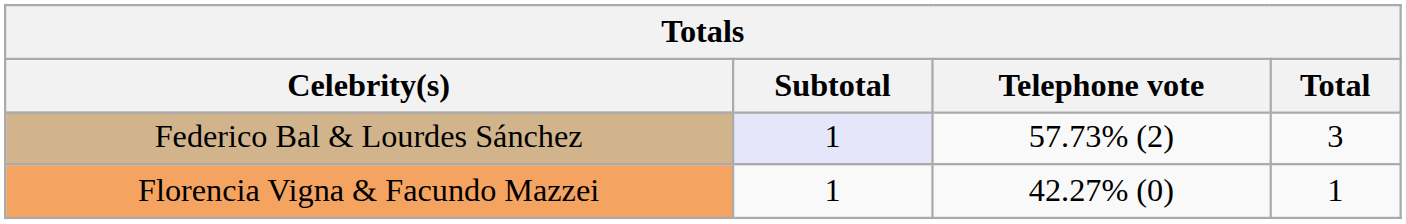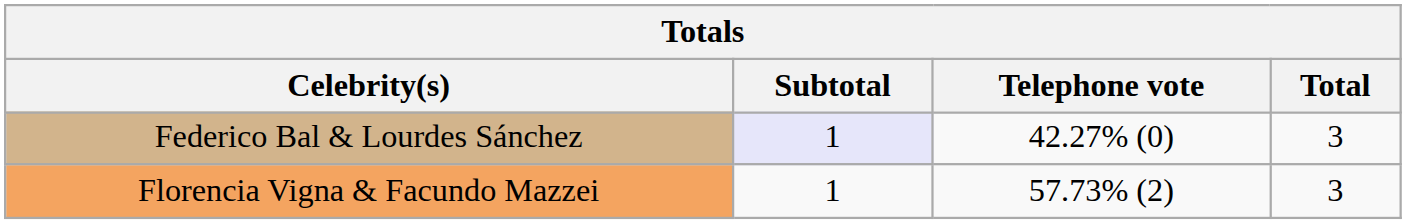(1101, 137) 57.73% (2) -> (1101, 137) 42.27% (0)
(1101, 191) 42.27% (0) -> (1101, 191) 57.73% (2)
(1335, 191) 1 -> (1335, 191) 3
